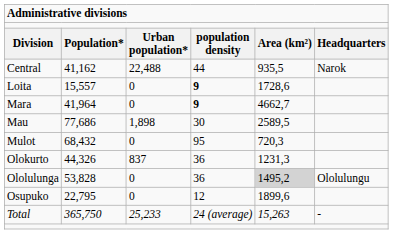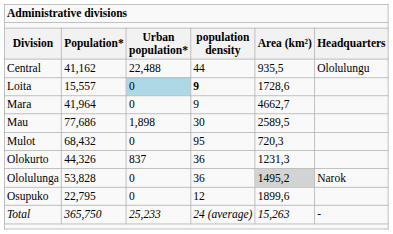(332, 68) Narok -> (343, 68) Ololulungu
(132, 86) no background -> (132, 86) lightblue background
(196, 104) bold -> (196, 104) normal
(343, 178) Ololulungu -> (332, 178) Narok
